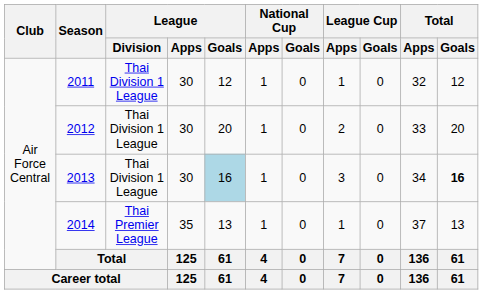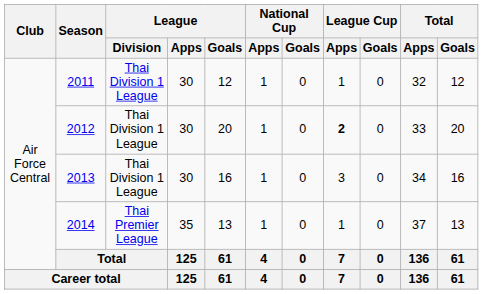(342, 129) normal -> (342, 129) bold
(225, 177) lightblue background -> (225, 177) no background
(458, 177) bold -> (458, 177) normal
